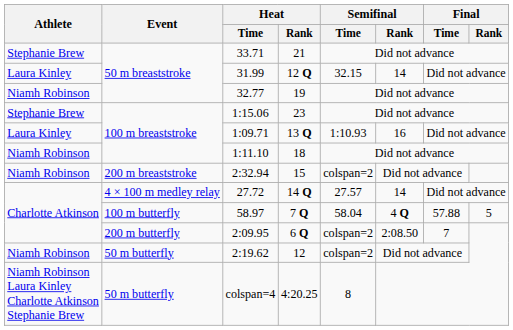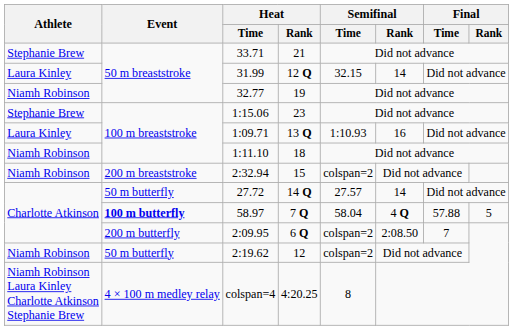(162, 193) 4 × 100 m medley relay -> (139, 193) 50 m butterfly
(142, 213) normal -> (145, 213) bold
(139, 294) 50 m butterfly -> (162, 294) 4 × 100 m medley relay
